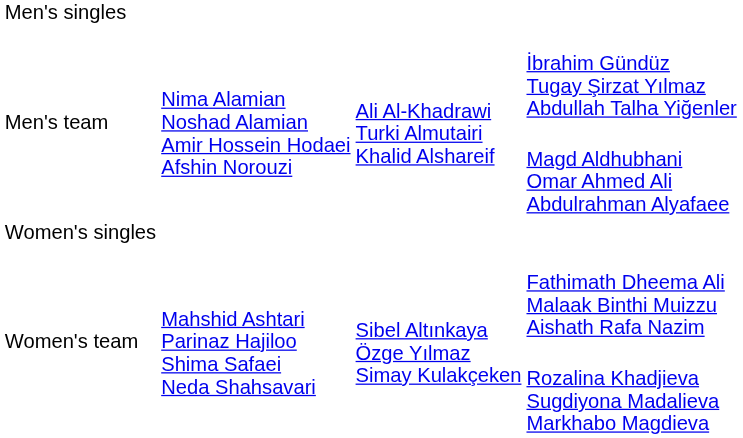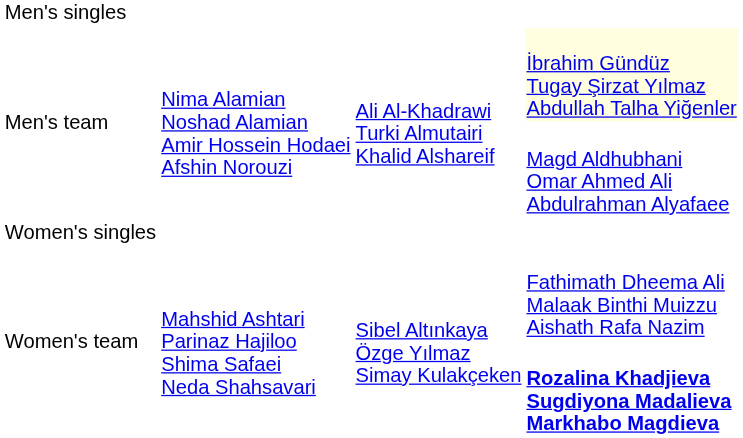(632, 86) no background -> (632, 86) lightyellow background
(623, 401) normal -> (629, 401) bold
